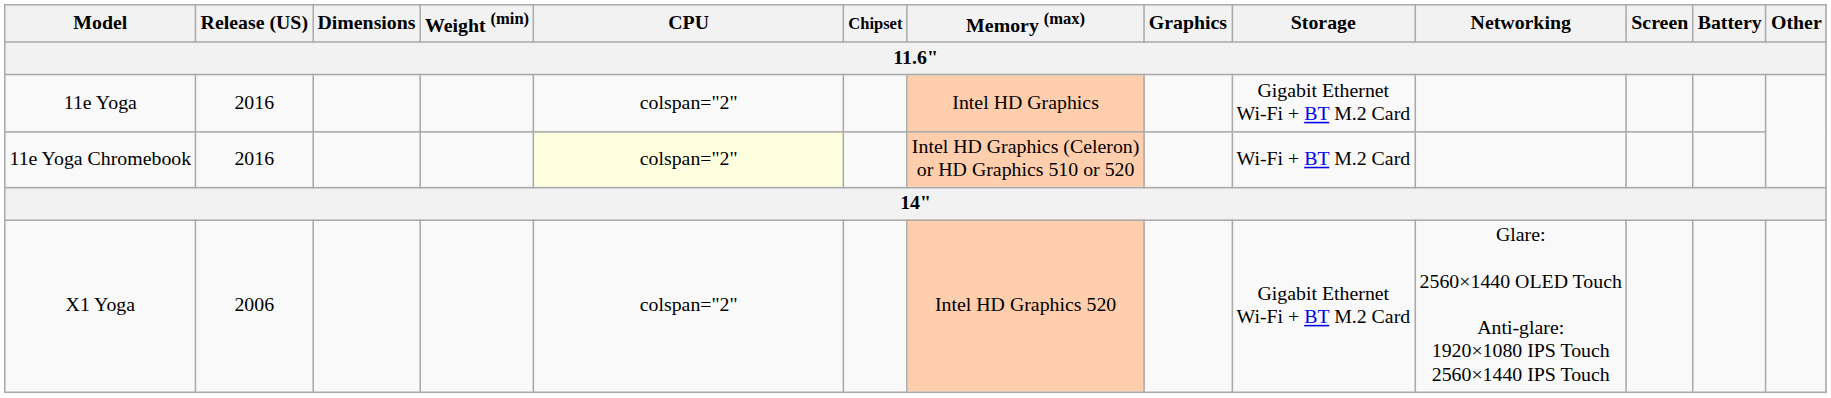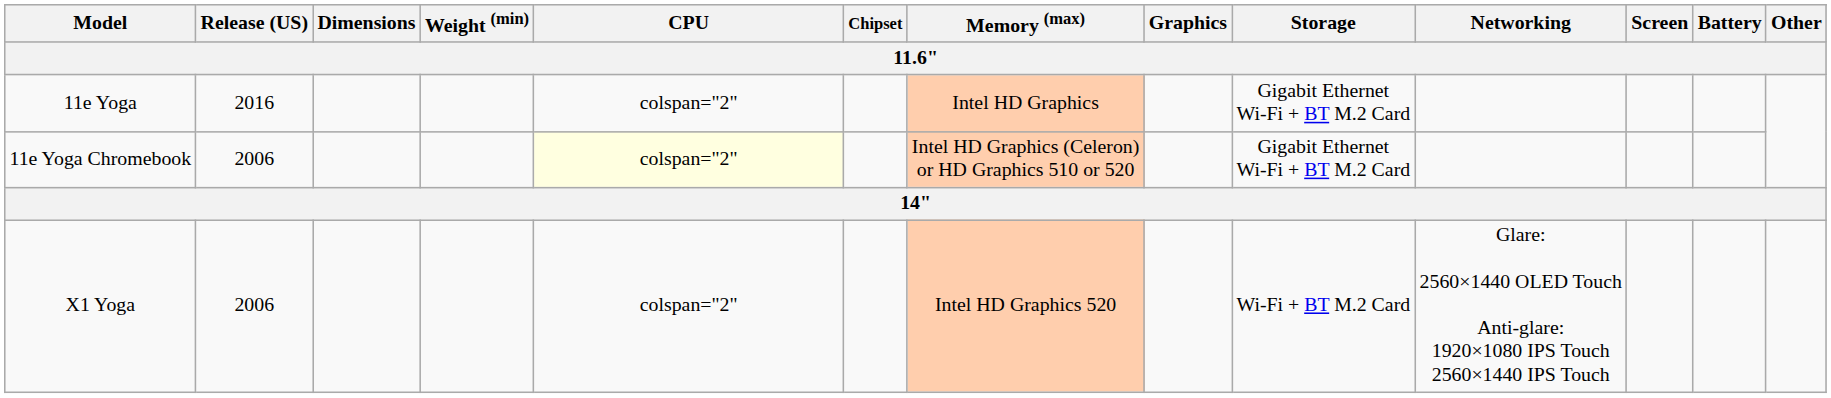(254, 158) 2016 -> (254, 158) 2006
(1323, 158) Wi-Fi + BT M.2 Card -> (1323, 158) Gigabit Ethernet Wi-Fi + BT M.2 Card
(1323, 305) Gigabit Ethernet Wi-Fi + BT M.2 Card -> (1323, 305) Wi-Fi + BT M.2 Card
